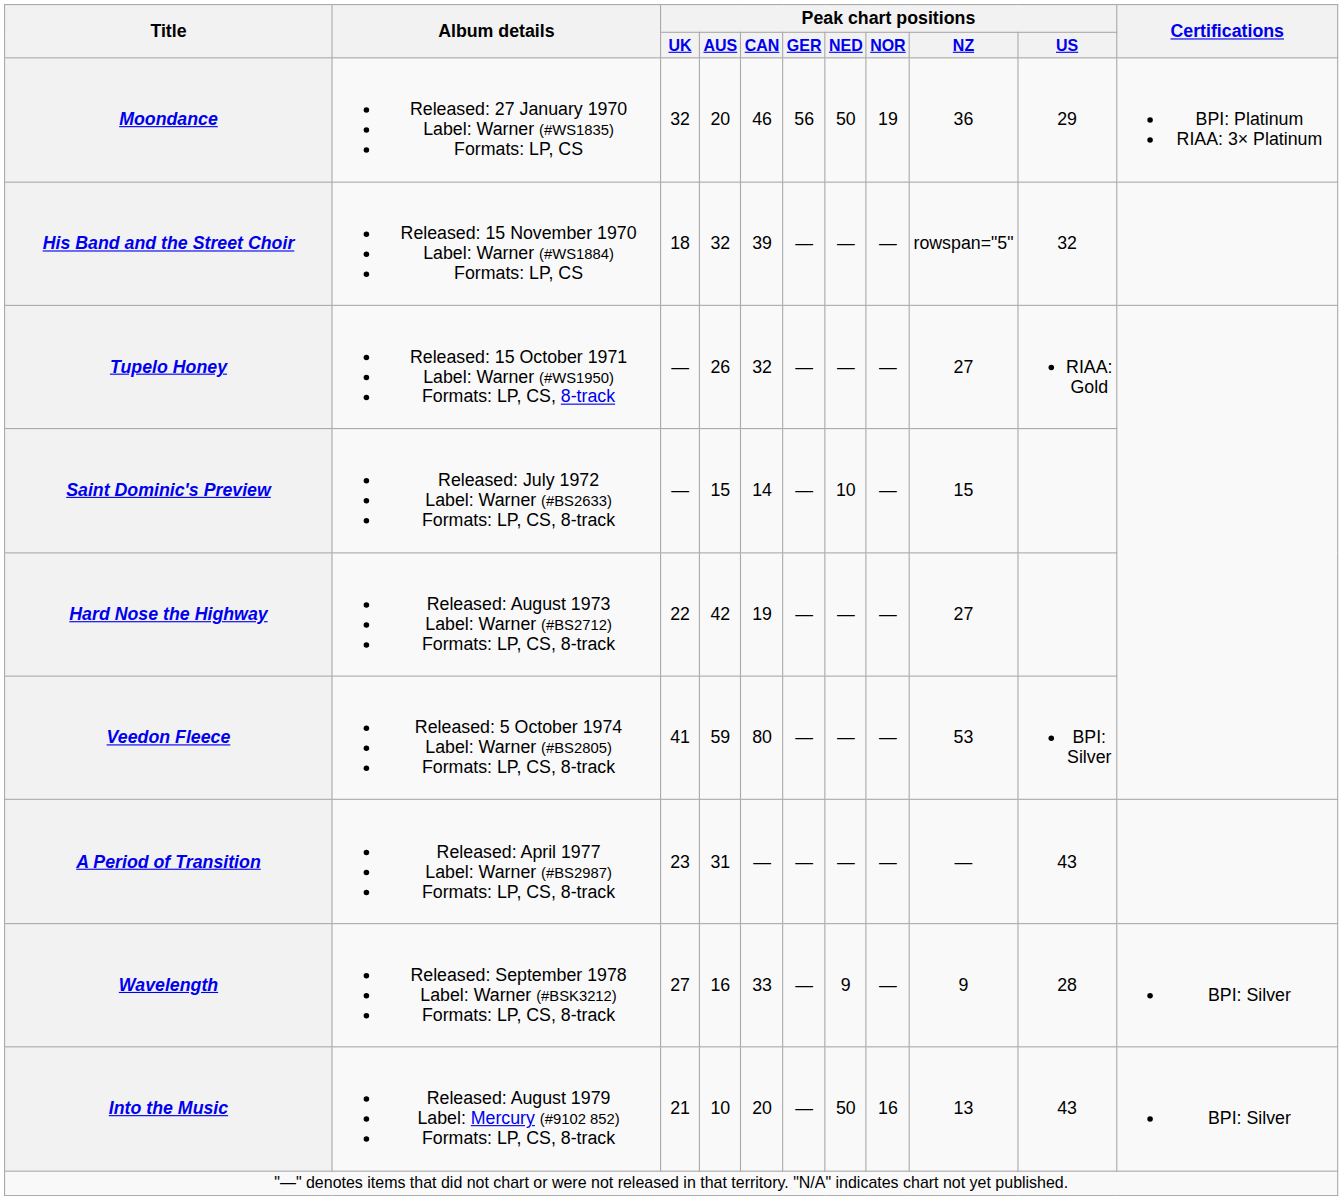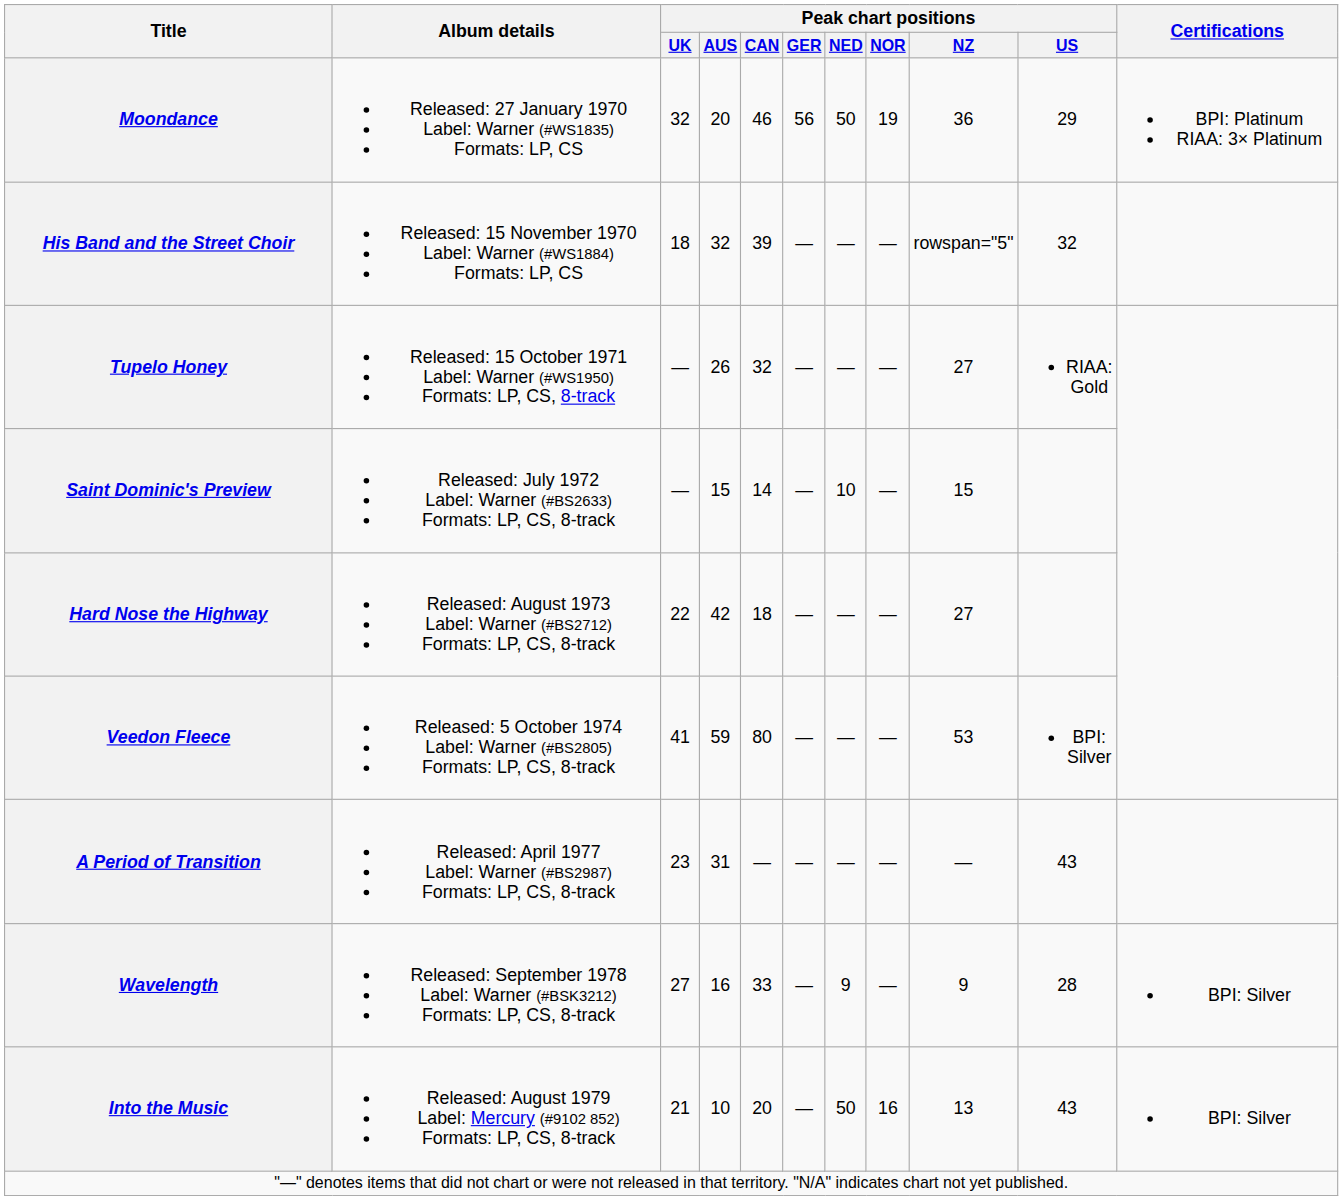(762, 614) 19 -> (762, 614) 18
